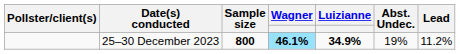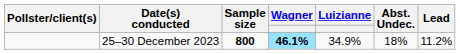(345, 41) bold -> (345, 41) normal
(396, 41) 19% -> (396, 41) 18%
